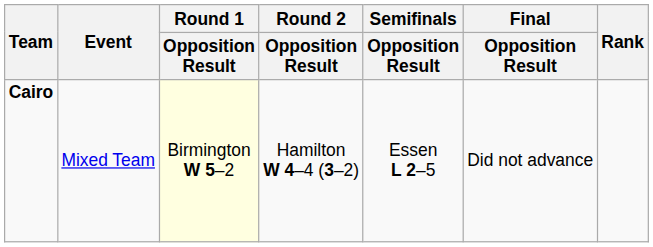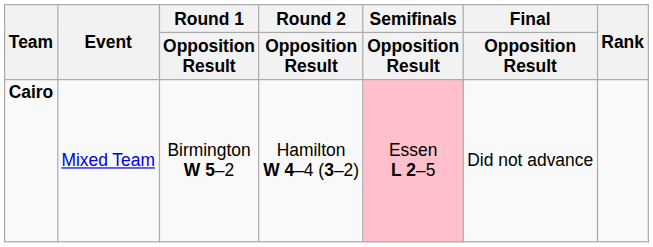(209, 161) lightyellow background -> (209, 161) no background
(413, 161) no background -> (413, 161) pink background
